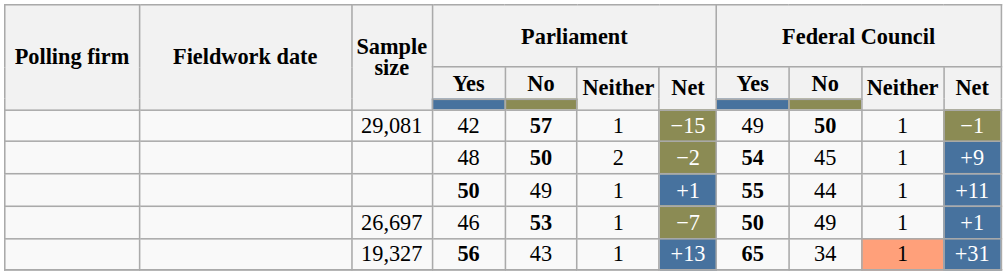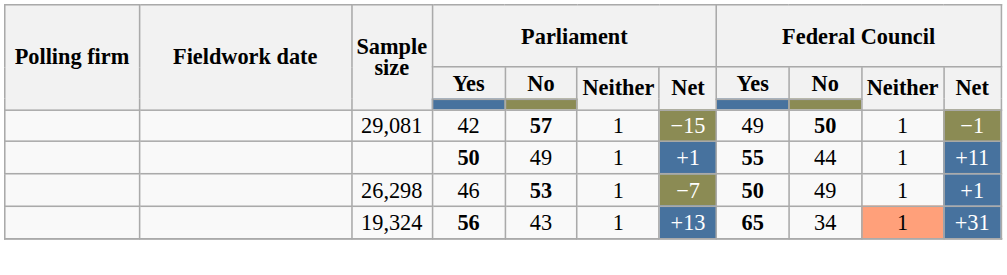- row: (469, 158)
(392, 222) 26,697 -> (392, 190) 26,298
(392, 255) 19,327 -> (392, 222) 19,324
